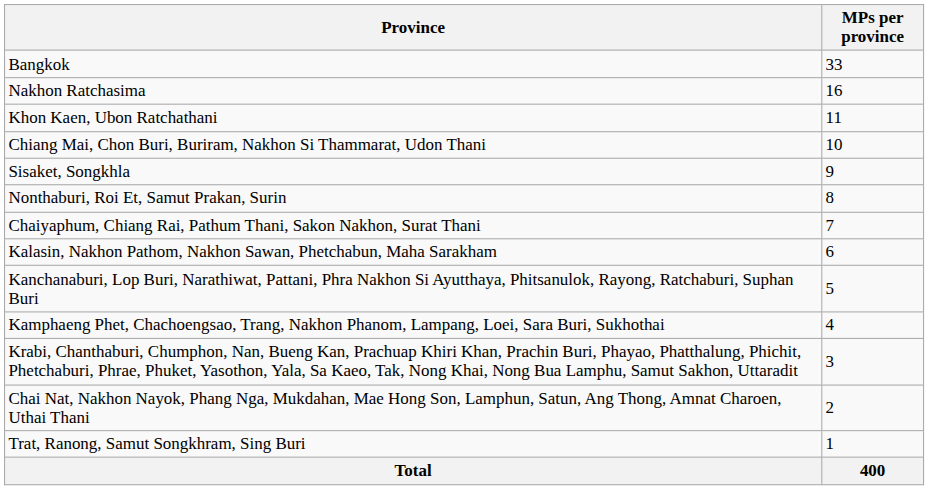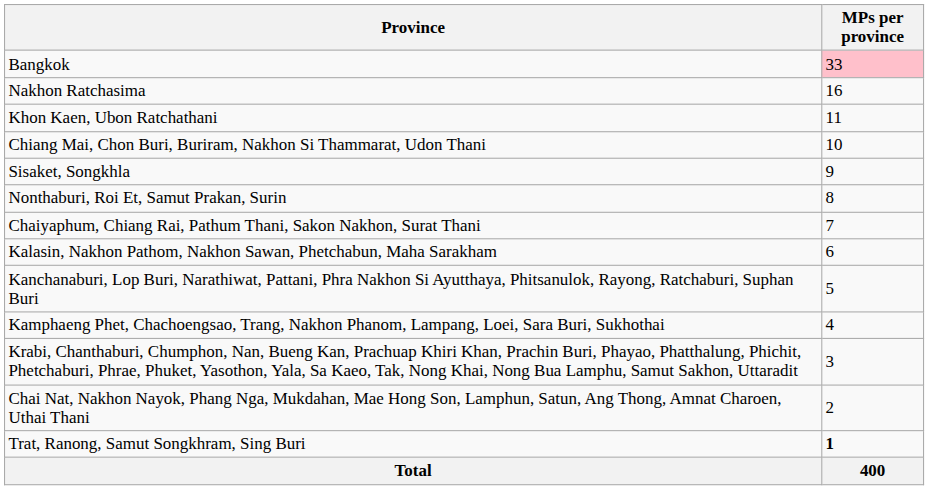(834, 63) no background -> (834, 63) pink background
(830, 443) normal -> (830, 443) bold
